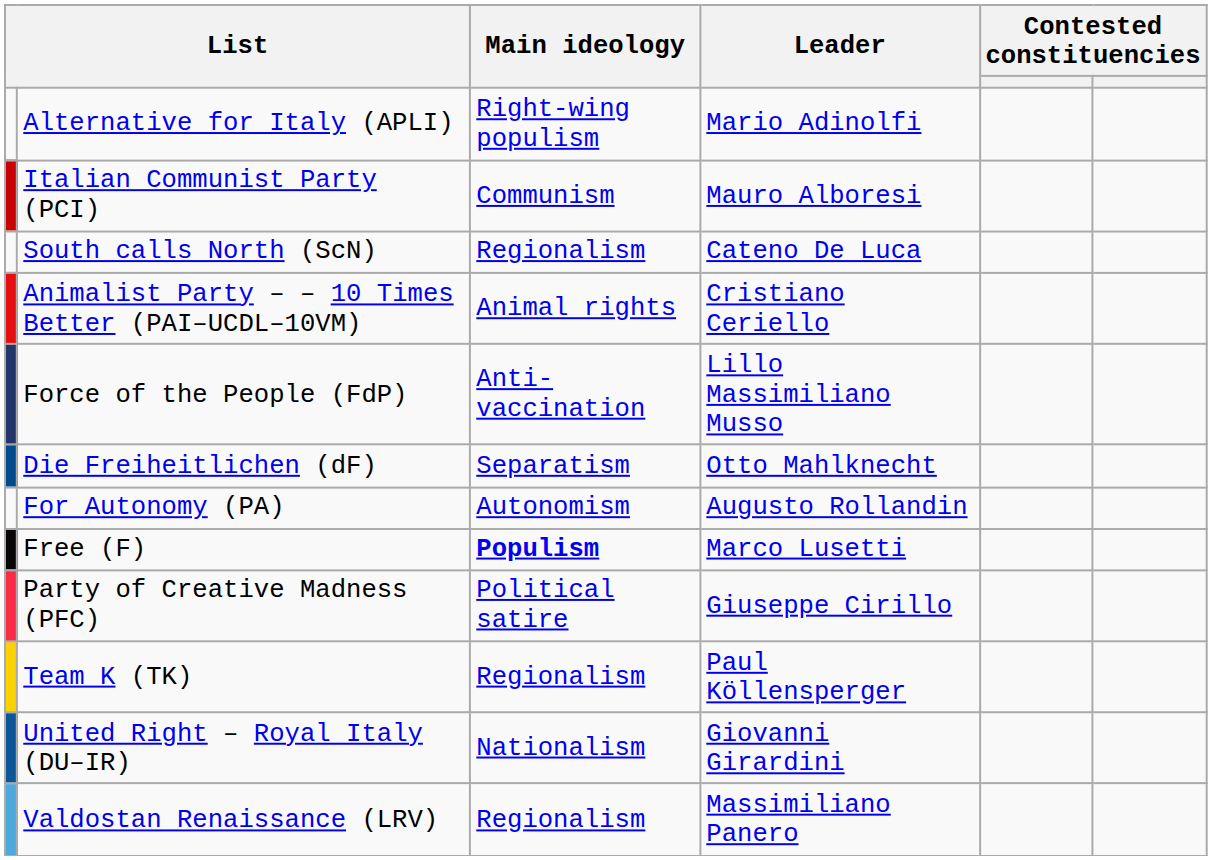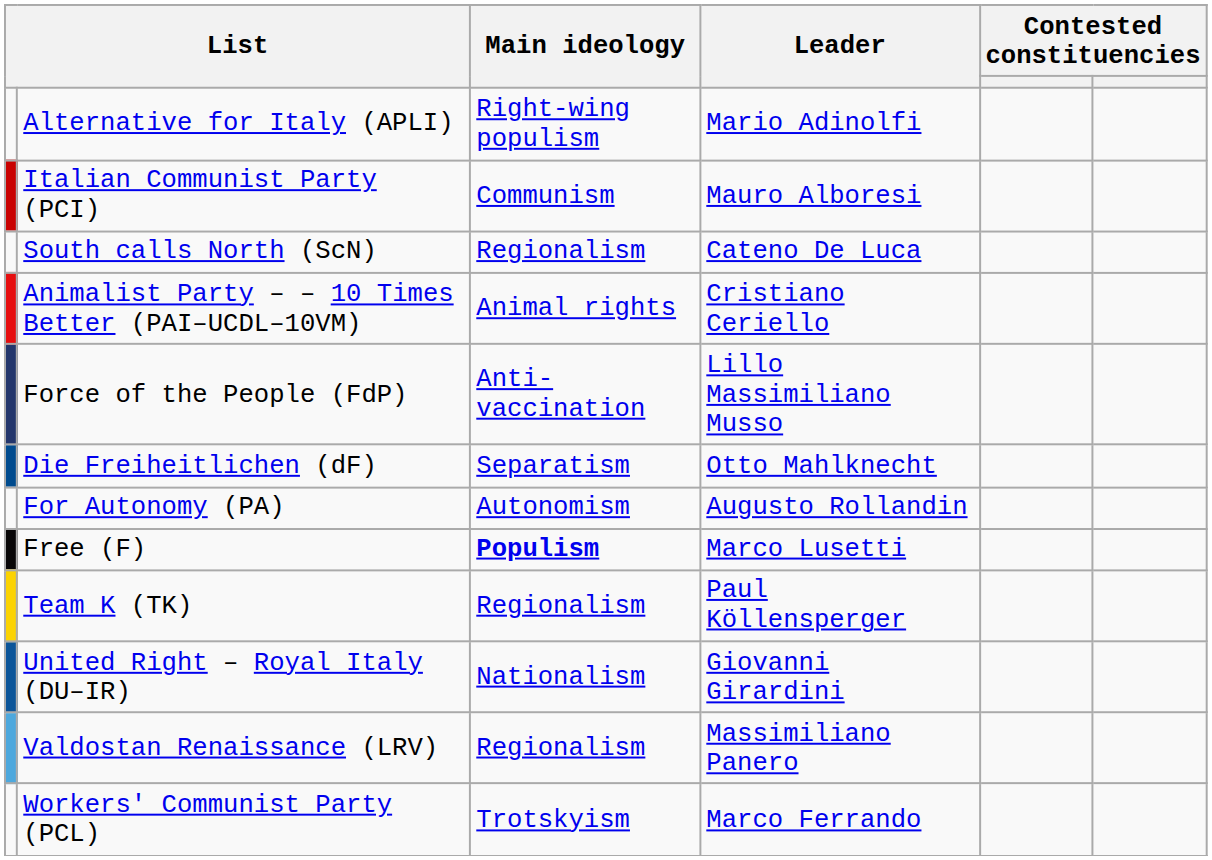- row: (215, 606)
+ row: (208, 820)
